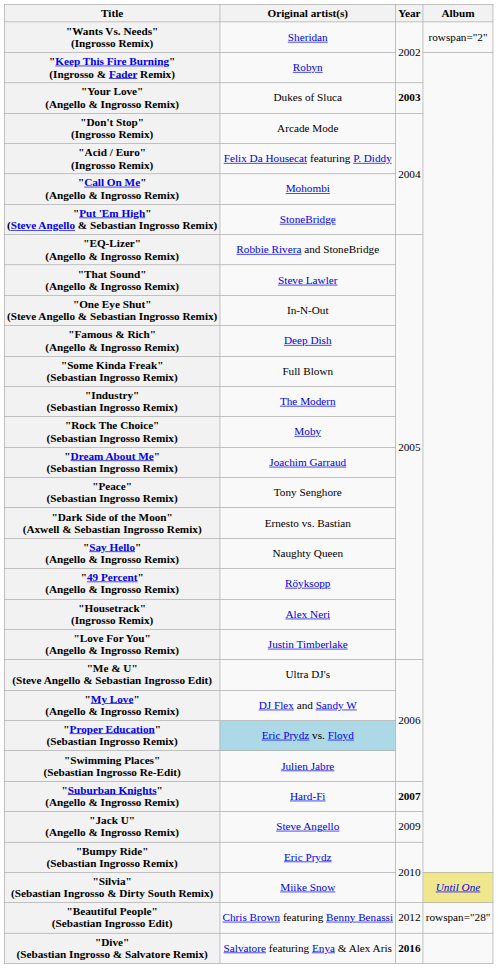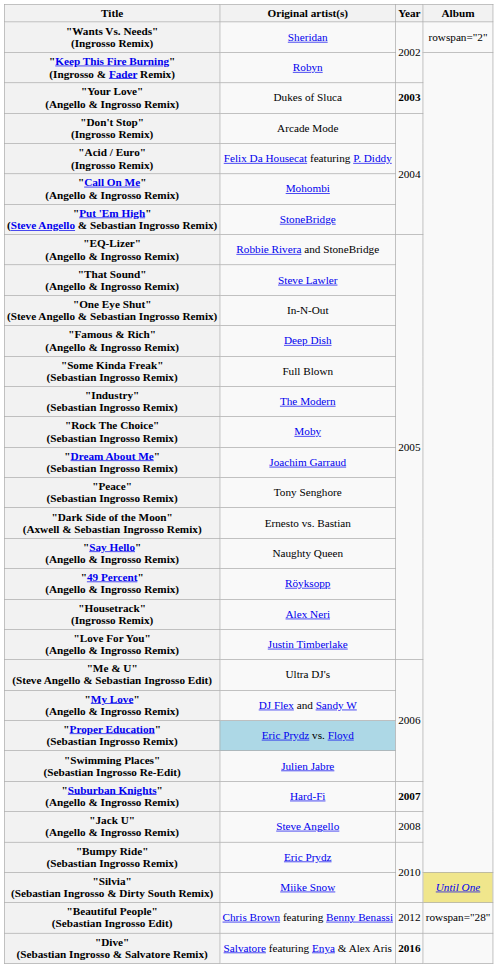(409, 826) 2009 -> (409, 826) 2008
